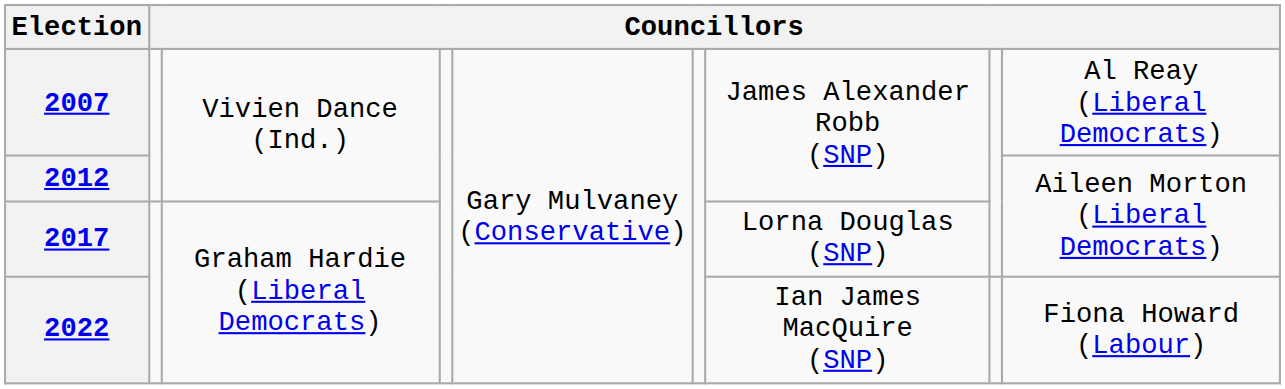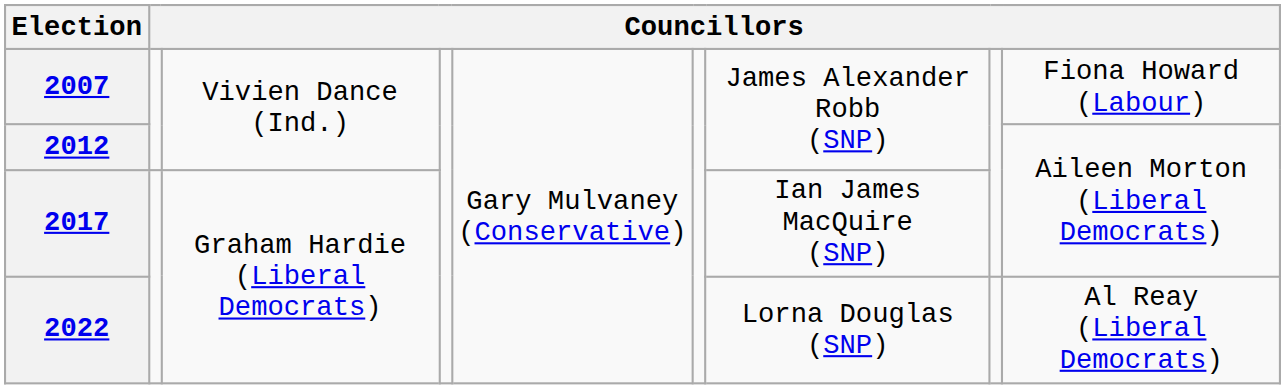(1141, 103) Al Reay (Liberal Democrats) -> (1141, 87) Fiona Howard (Labour)
(848, 238) Lorna Douglas (SNP) -> (848, 223) Ian James MacQuire (SNP)
(848, 330) Ian James MacQuire (SNP) -> (848, 330) Lorna Douglas (SNP)
(1141, 330) Fiona Howard (Labour) -> (1141, 330) Al Reay (Liberal Democrats)
